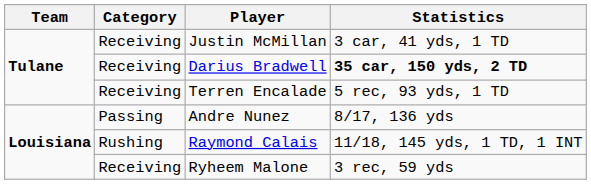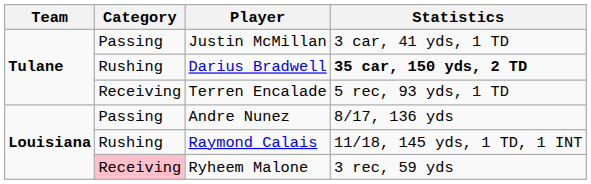(140, 42) Receiving -> (131, 42) Passing
(140, 67) Receiving -> (131, 67) Rushing
(140, 167) no background -> (140, 167) pink background
